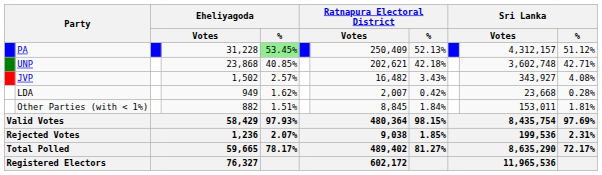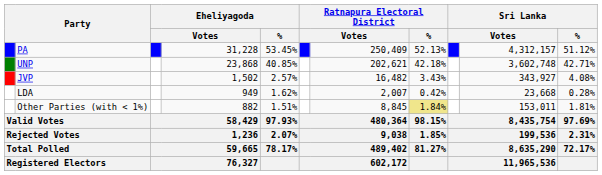(281, 50) lightgreen background -> (281, 50) no background
(433, 107) no background -> (433, 107) khaki background
